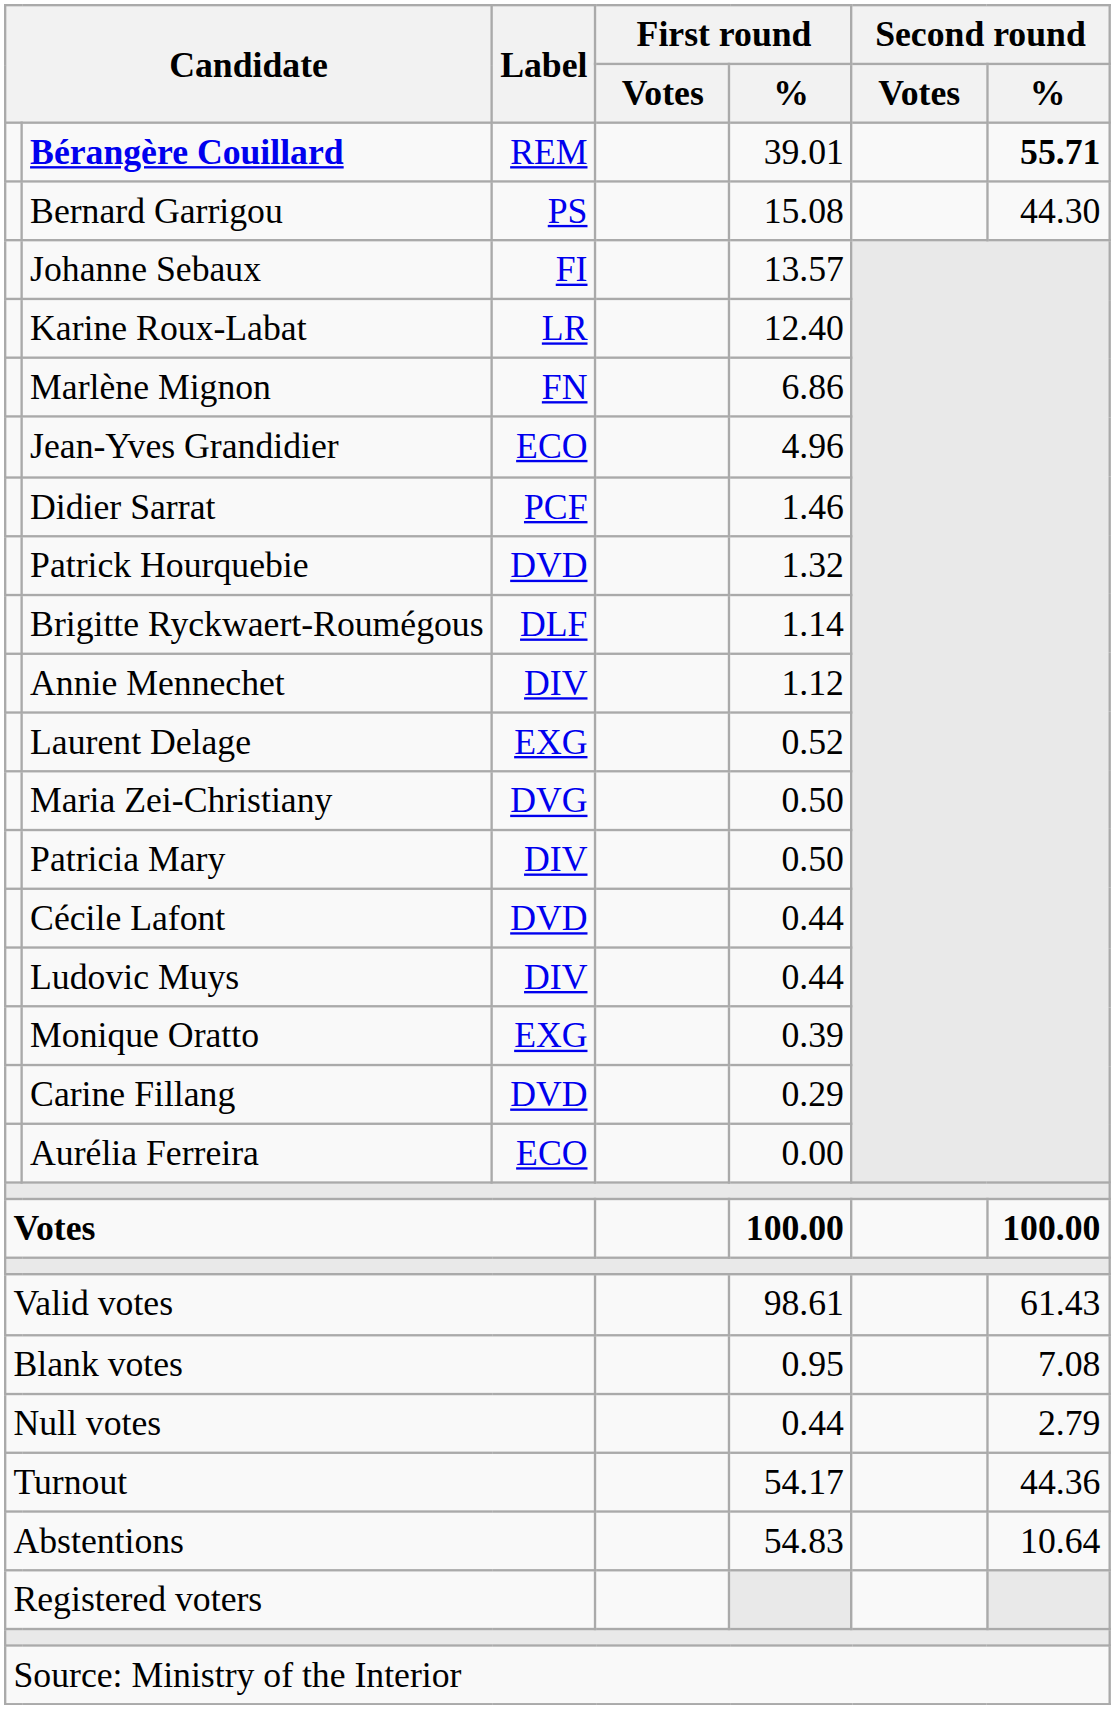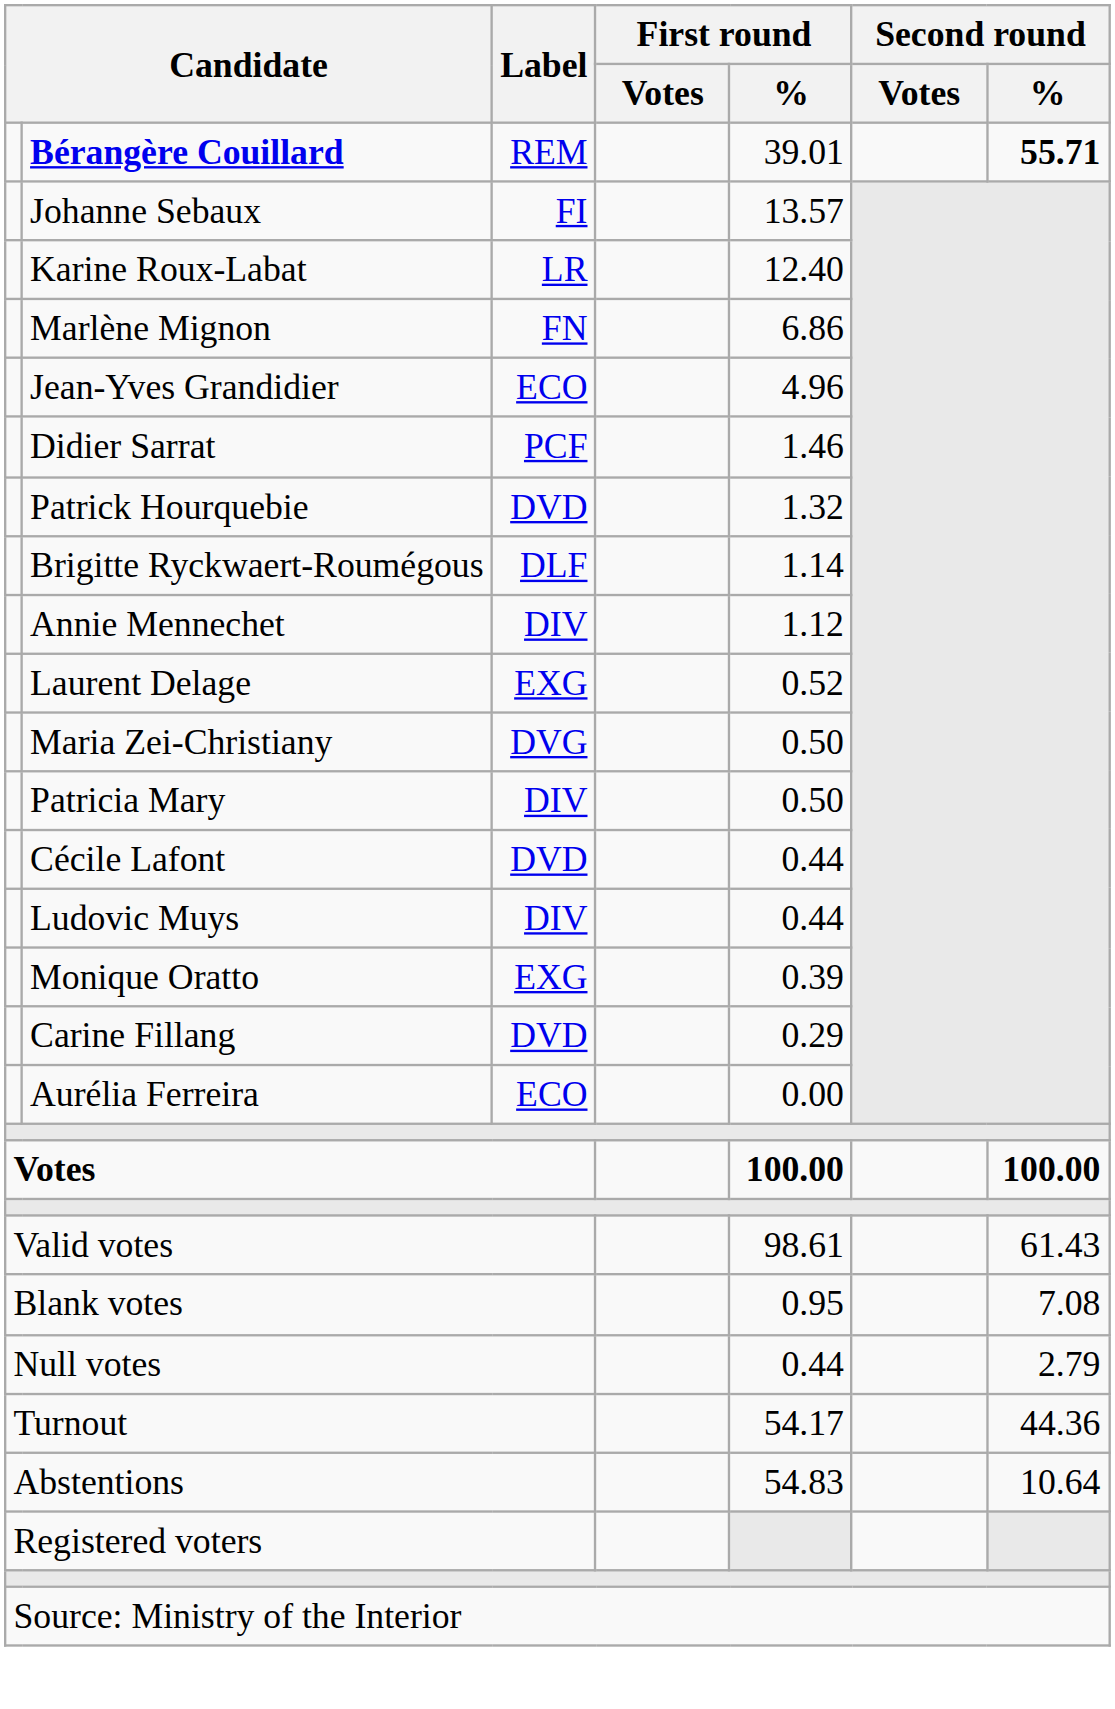- row: (156, 210)
